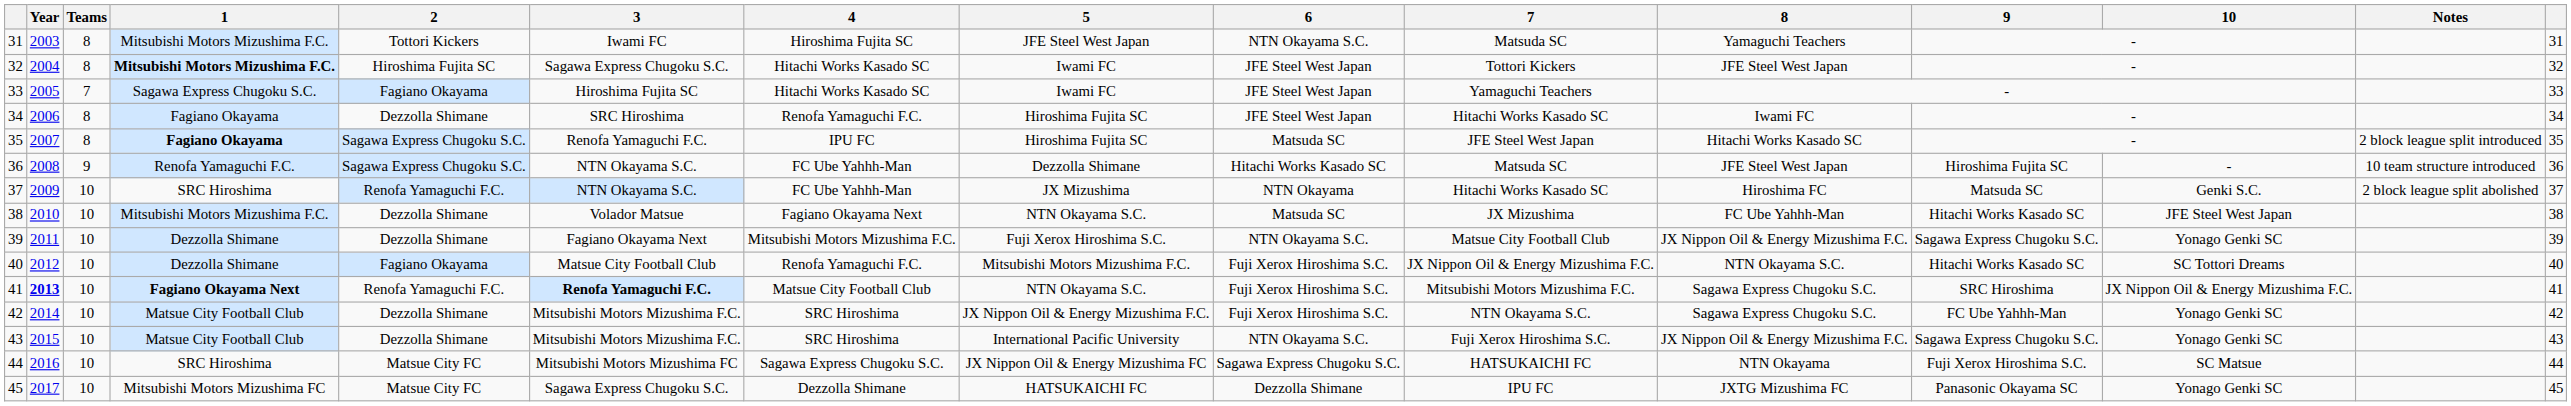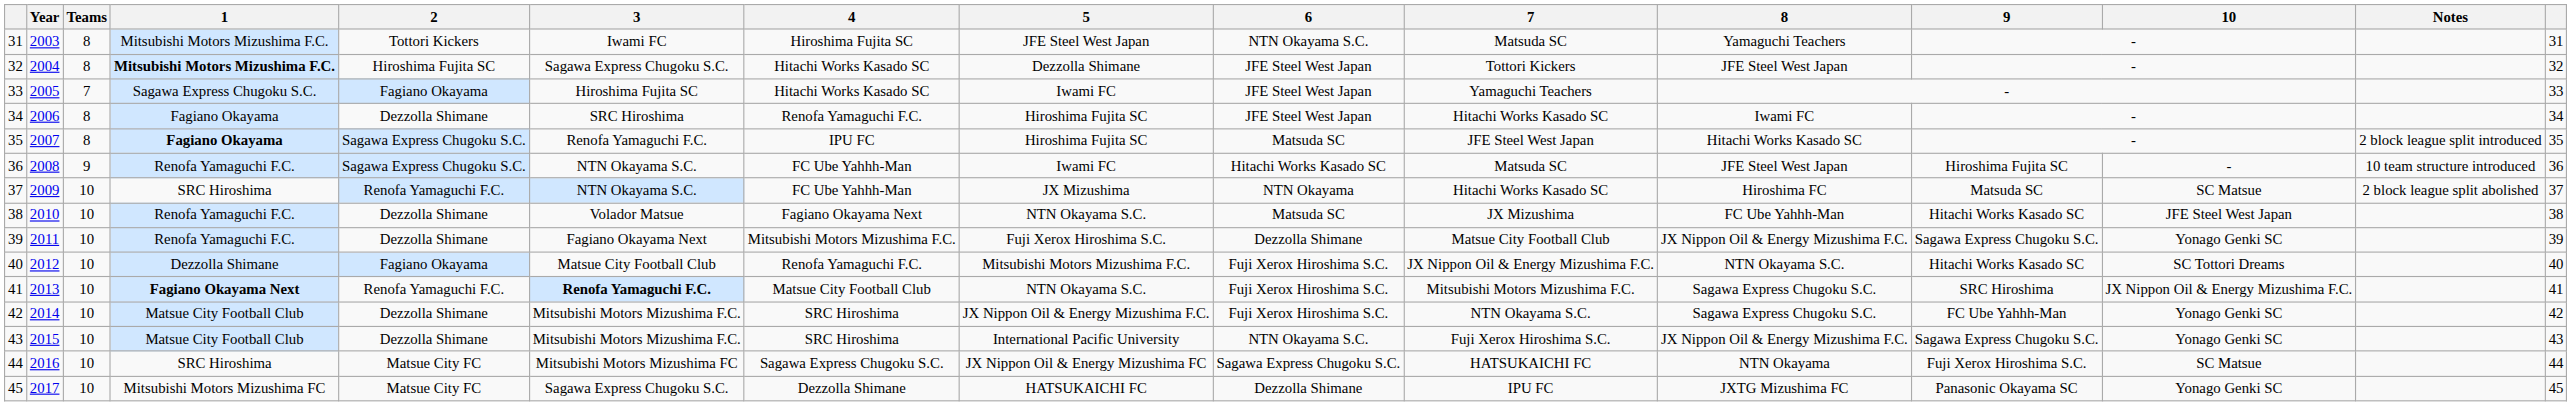(1086, 66) Iwami FC -> (1086, 66) Dezzolla Shimane
(1086, 165) Dezzolla Shimane -> (1086, 165) Iwami FC
(2229, 190) Genki S.C. -> (2229, 190) SC Matsue
(225, 215) Mitsubishi Motors Mizushima F.C. -> (225, 215) Renofa Yamaguchi F.C.
(225, 240) Dezzolla Shimane -> (225, 240) Renofa Yamaguchi F.C.
(1308, 240) NTN Okayama S.C. -> (1308, 240) Dezzolla Shimane
(45, 289) bold -> (45, 289) normal
